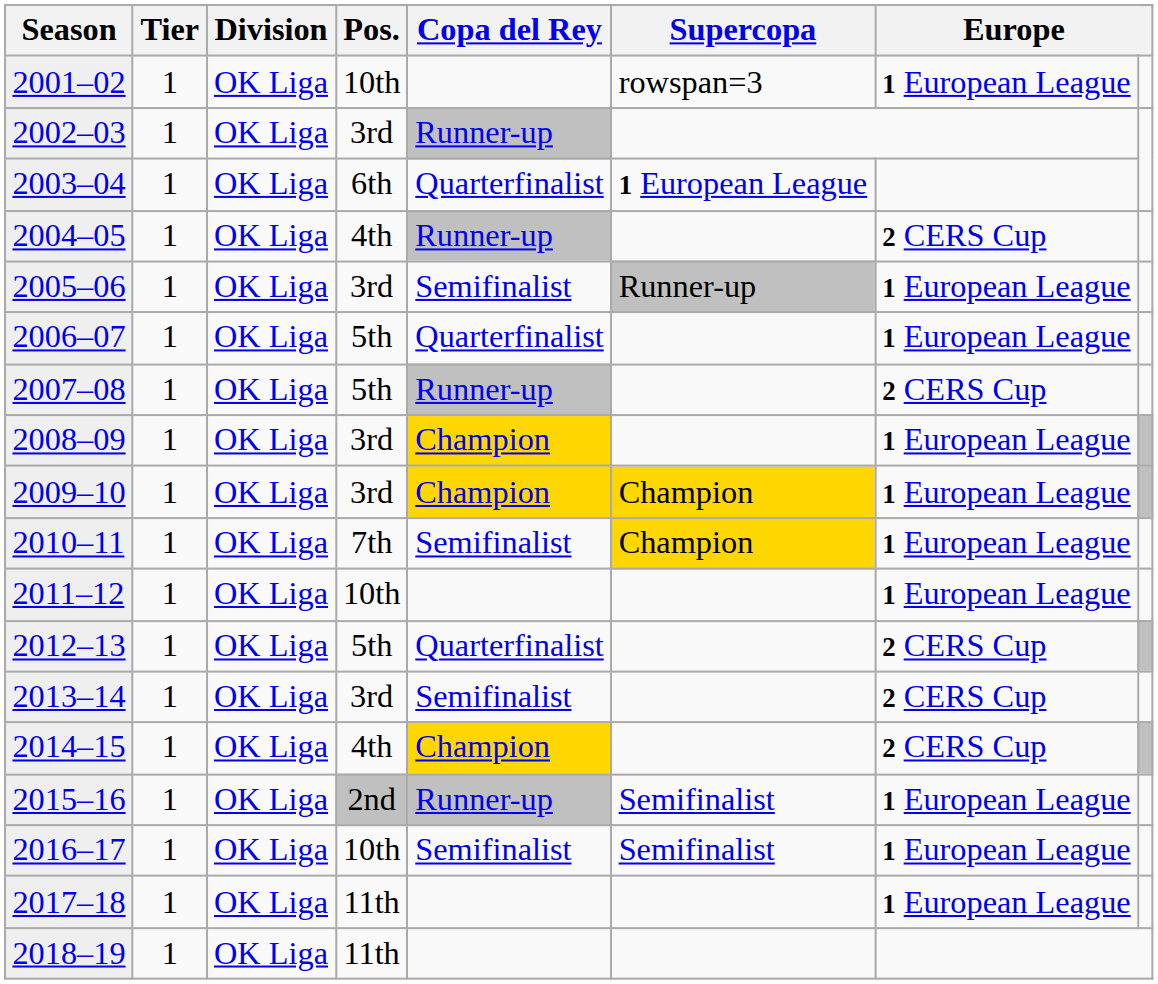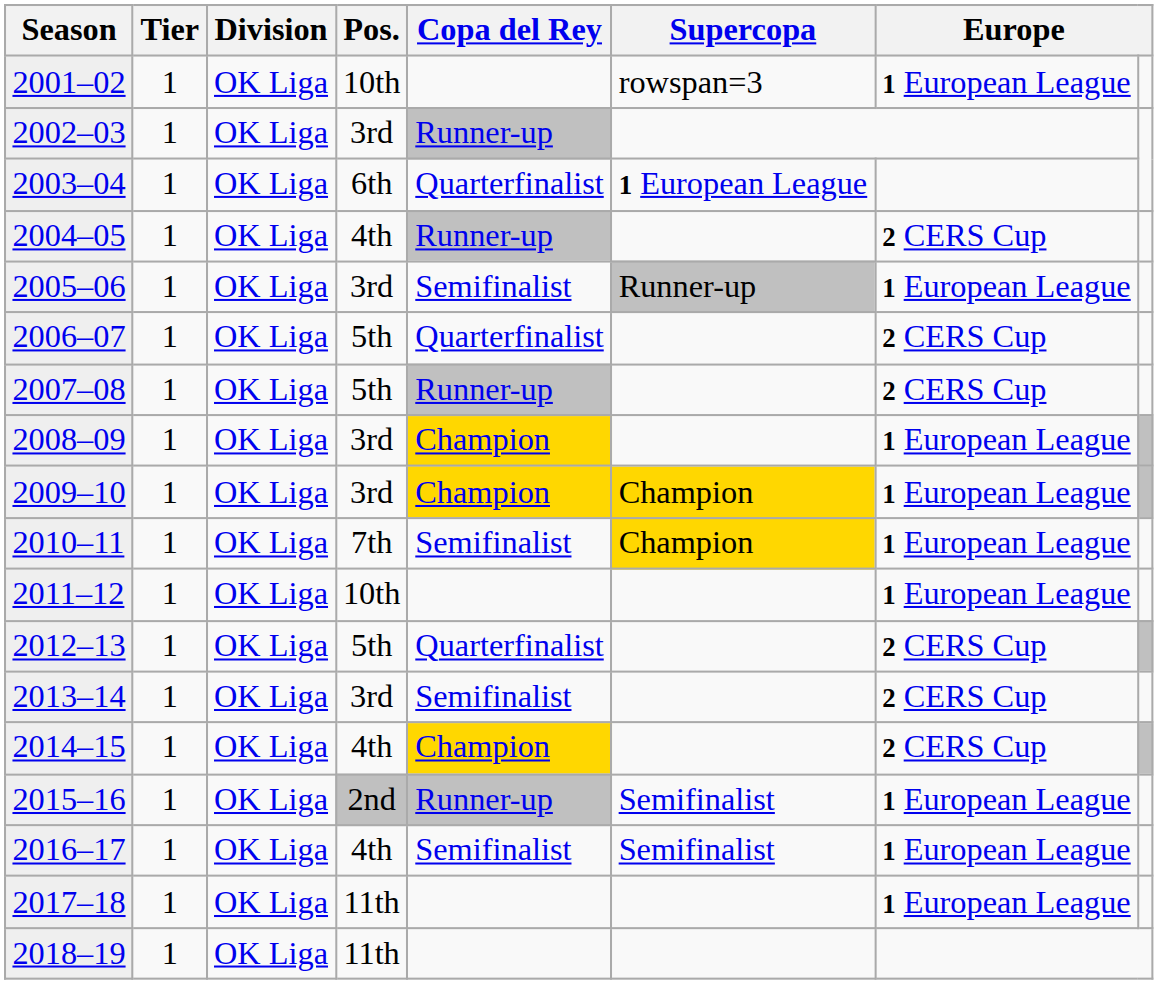(1006, 337) 1 European League -> (964, 337) 2 CERS Cup
(372, 850) 10th -> (372, 850) 4th
